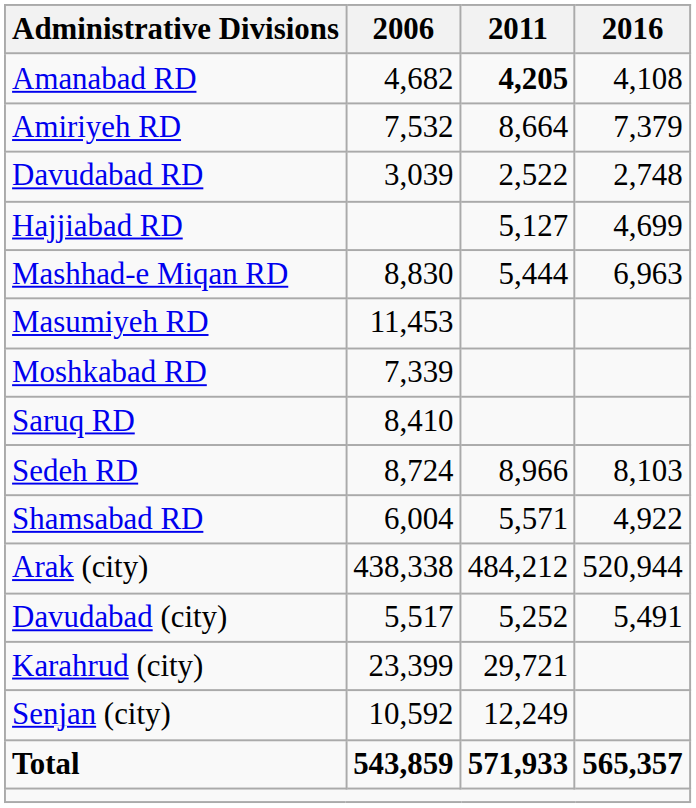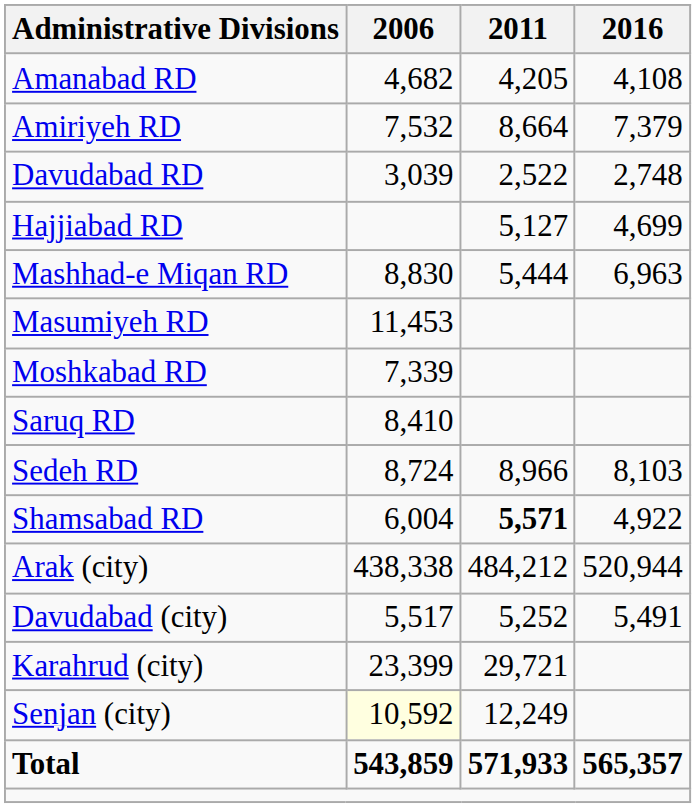(533, 77) bold -> (533, 77) normal
(533, 518) normal -> (533, 518) bold
(411, 714) no background -> (411, 714) lightyellow background
